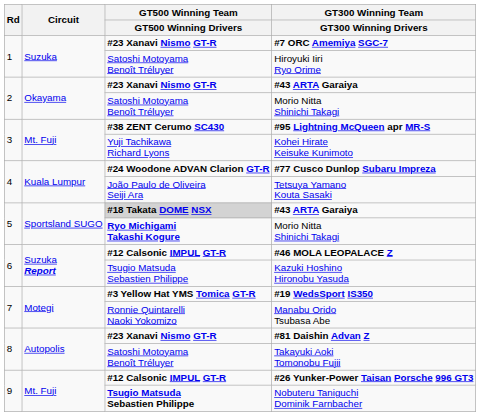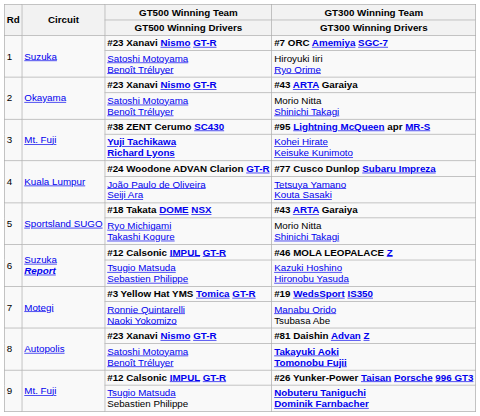(139, 148) normal -> (142, 148) bold
(159, 211) lightgrey background -> (159, 211) no background
(144, 232) bold -> (141, 232) normal
(307, 357) normal -> (310, 357) bold
(151, 399) bold -> (148, 399) normal
(318, 399) normal -> (321, 399) bold
